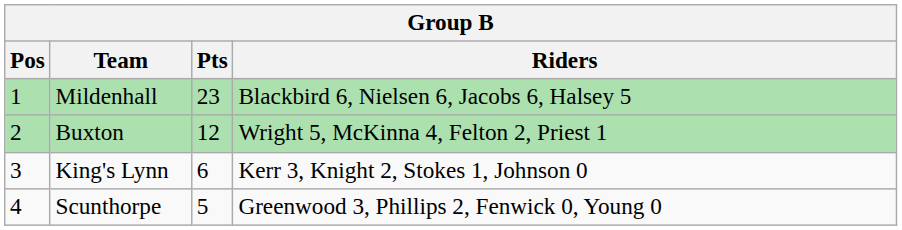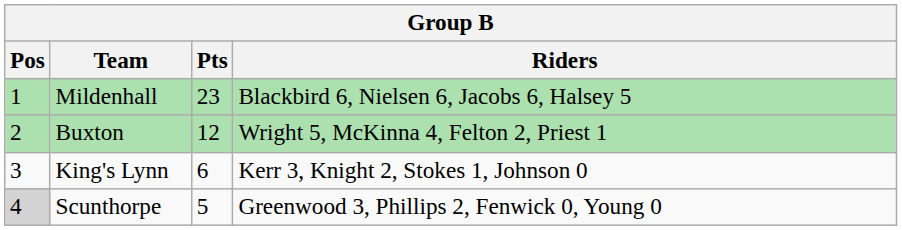(16, 206) no background -> (16, 206) lightgrey background
